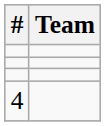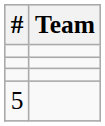(17, 100) 4 -> (17, 100) 5
